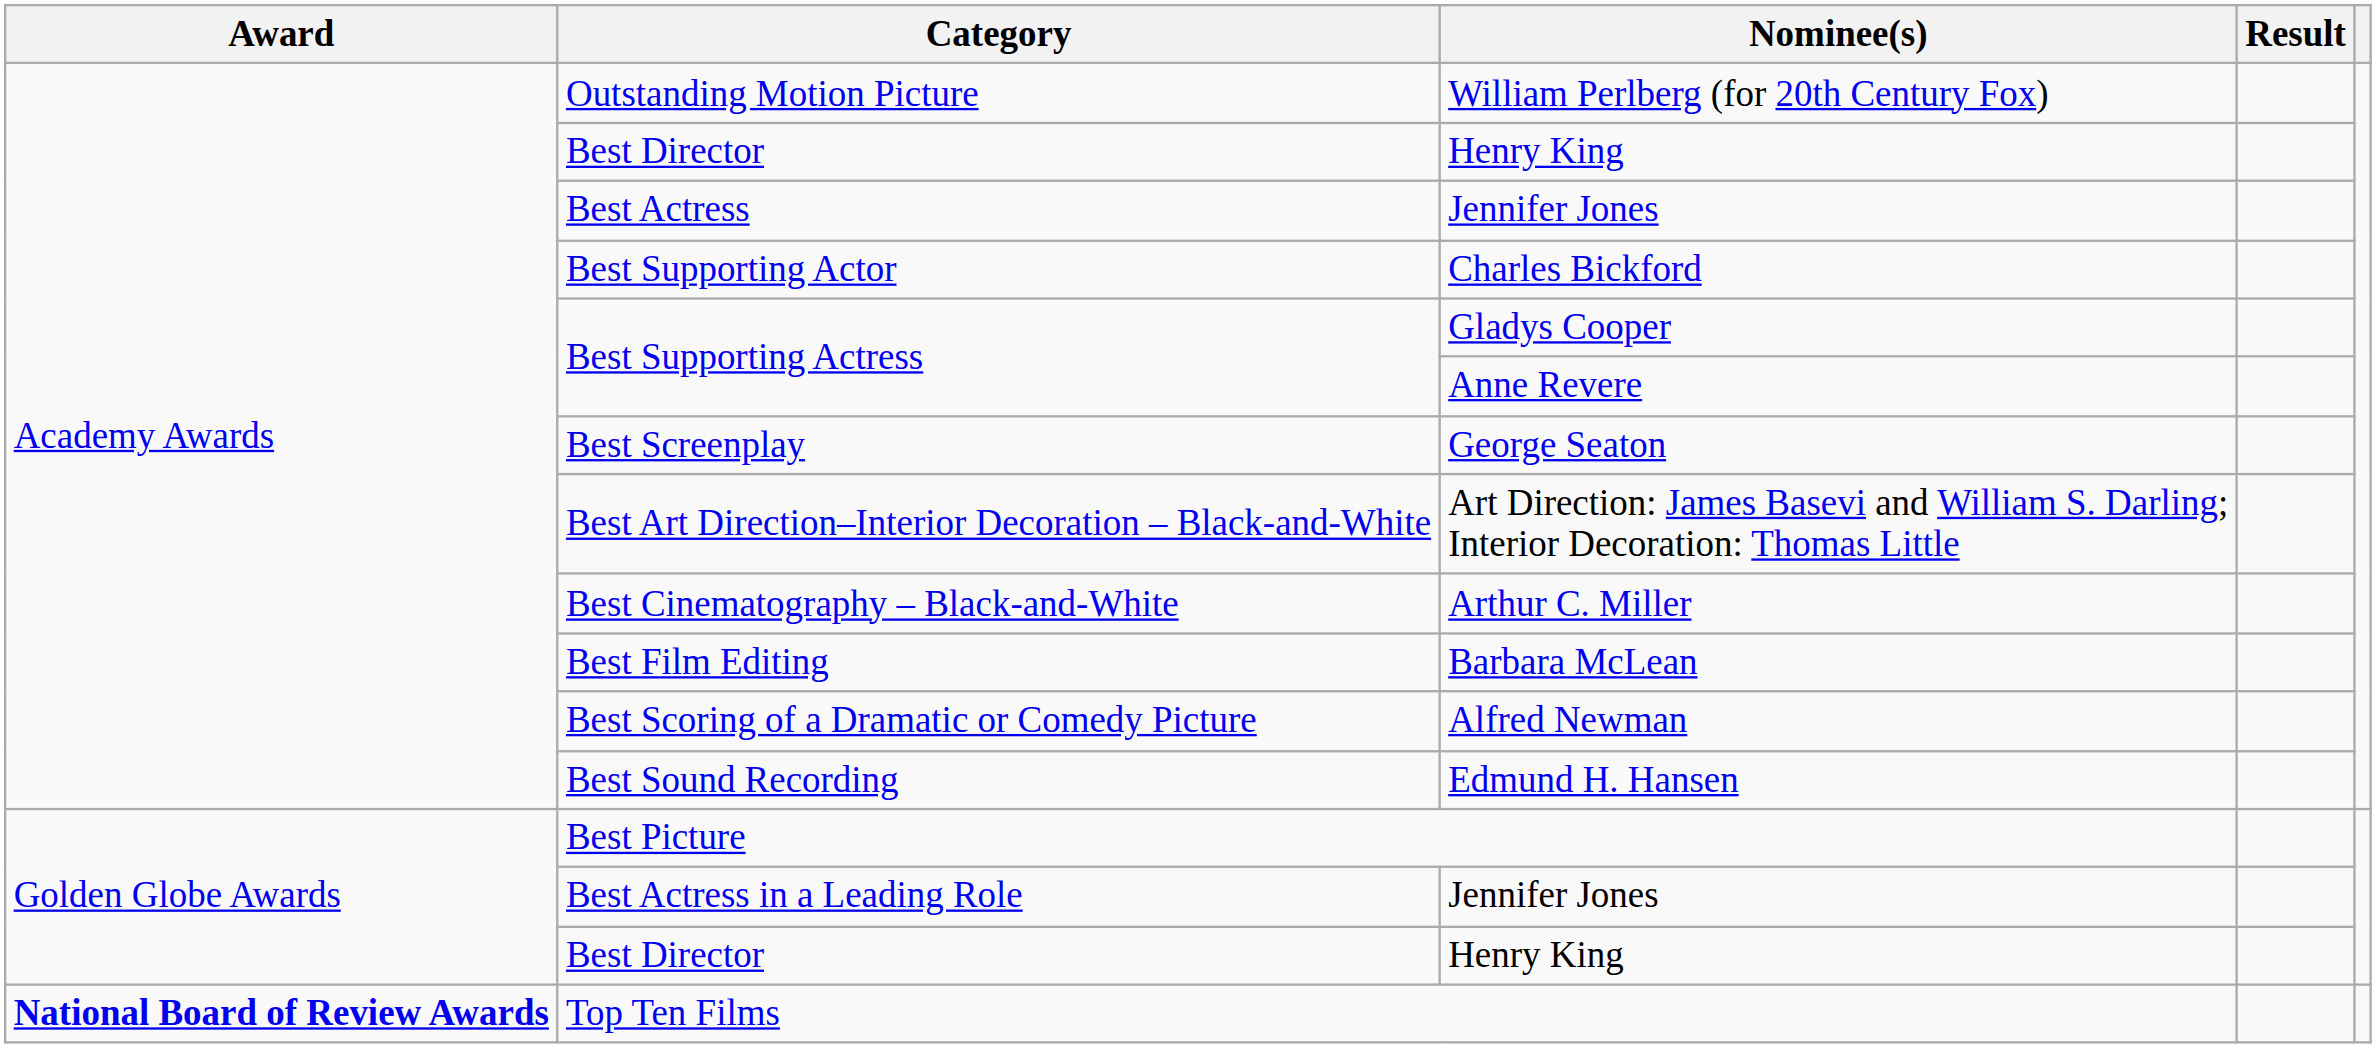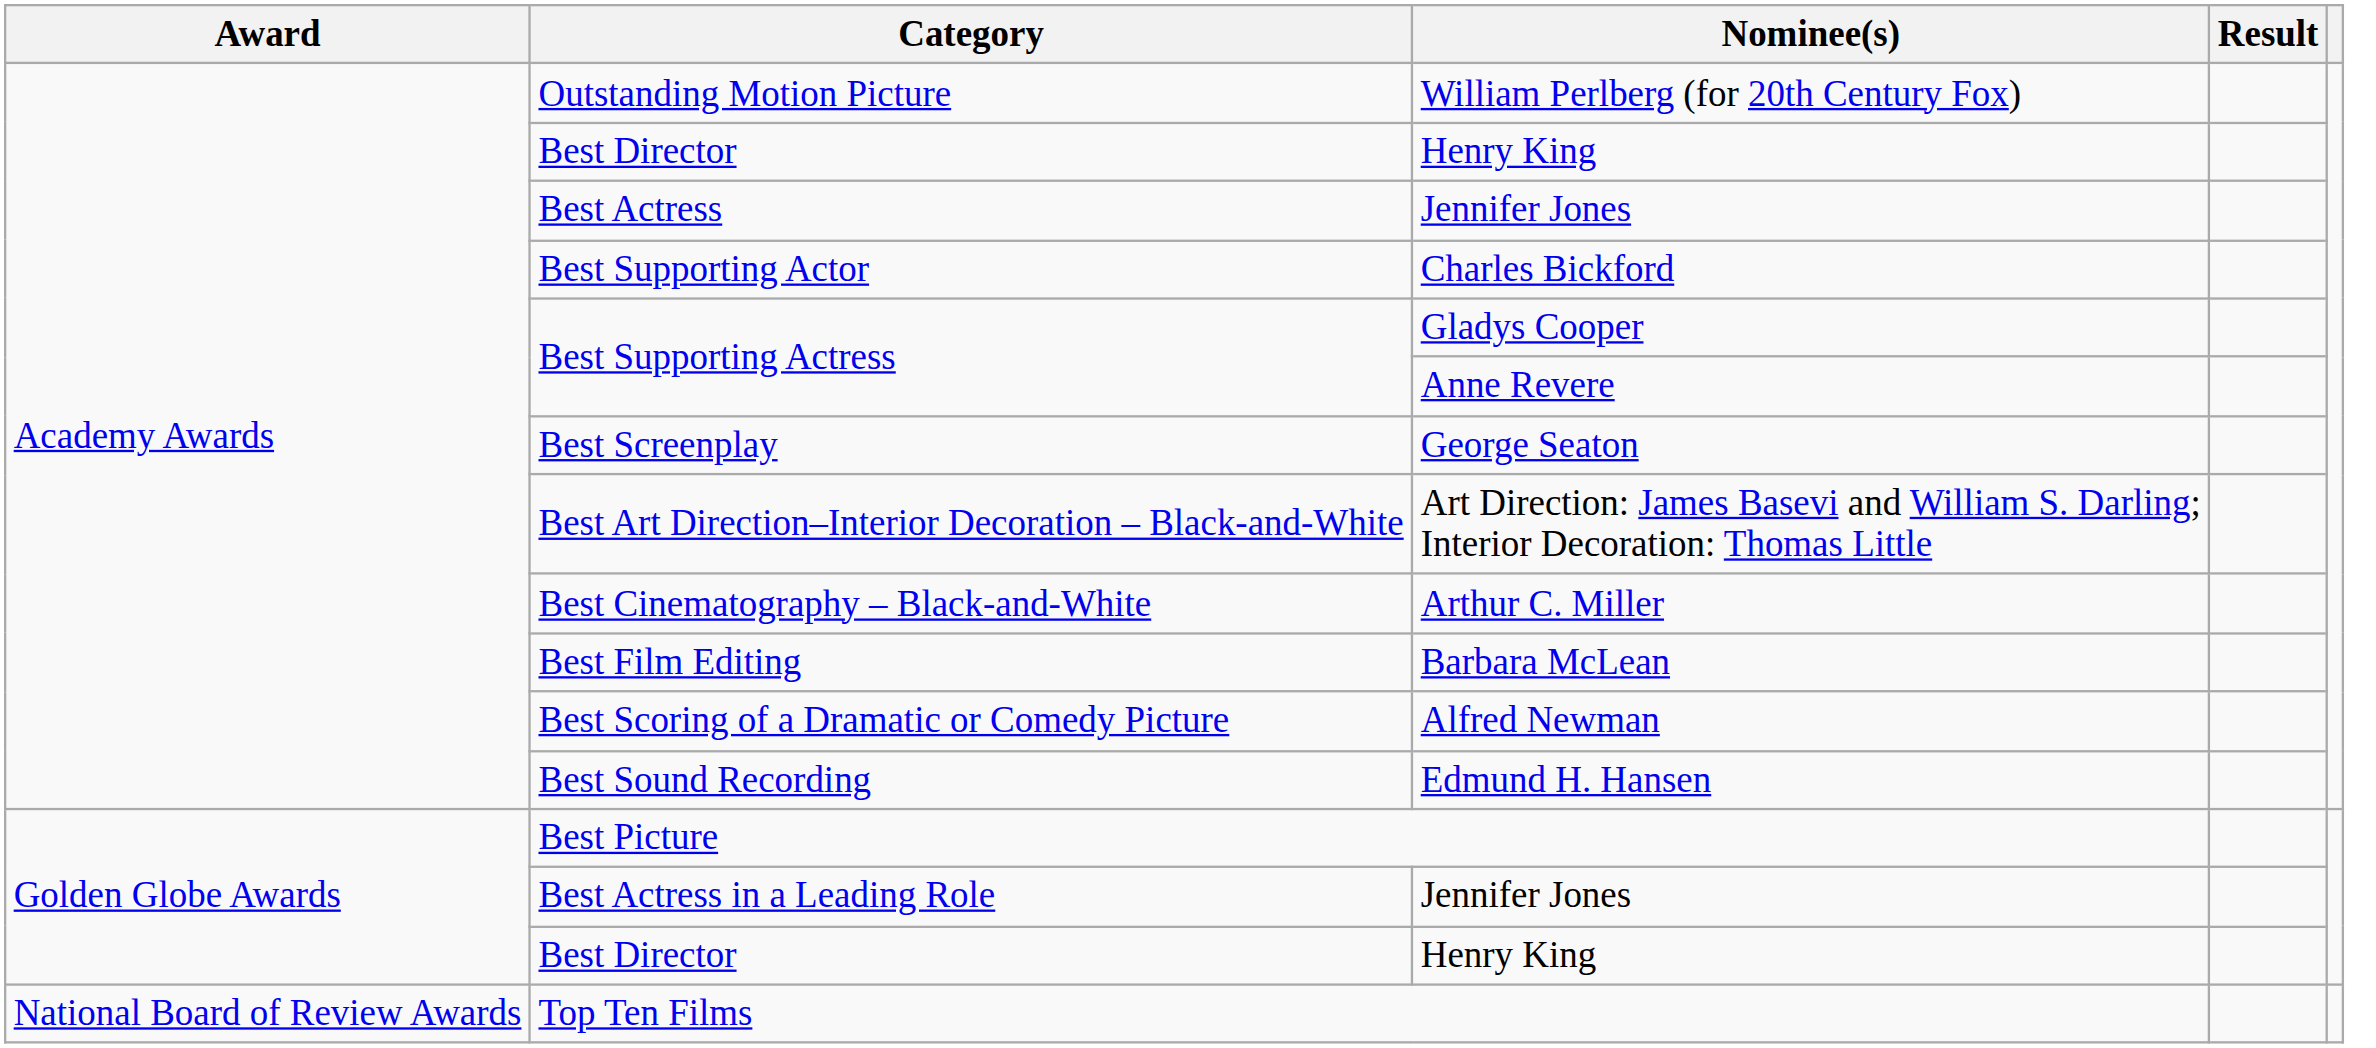(281, 1013) bold -> (268, 1013) normal
